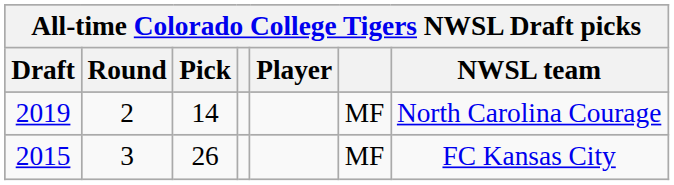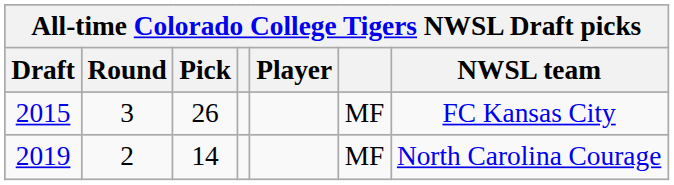rows swapped: (43, 156) <-> (43, 112)
